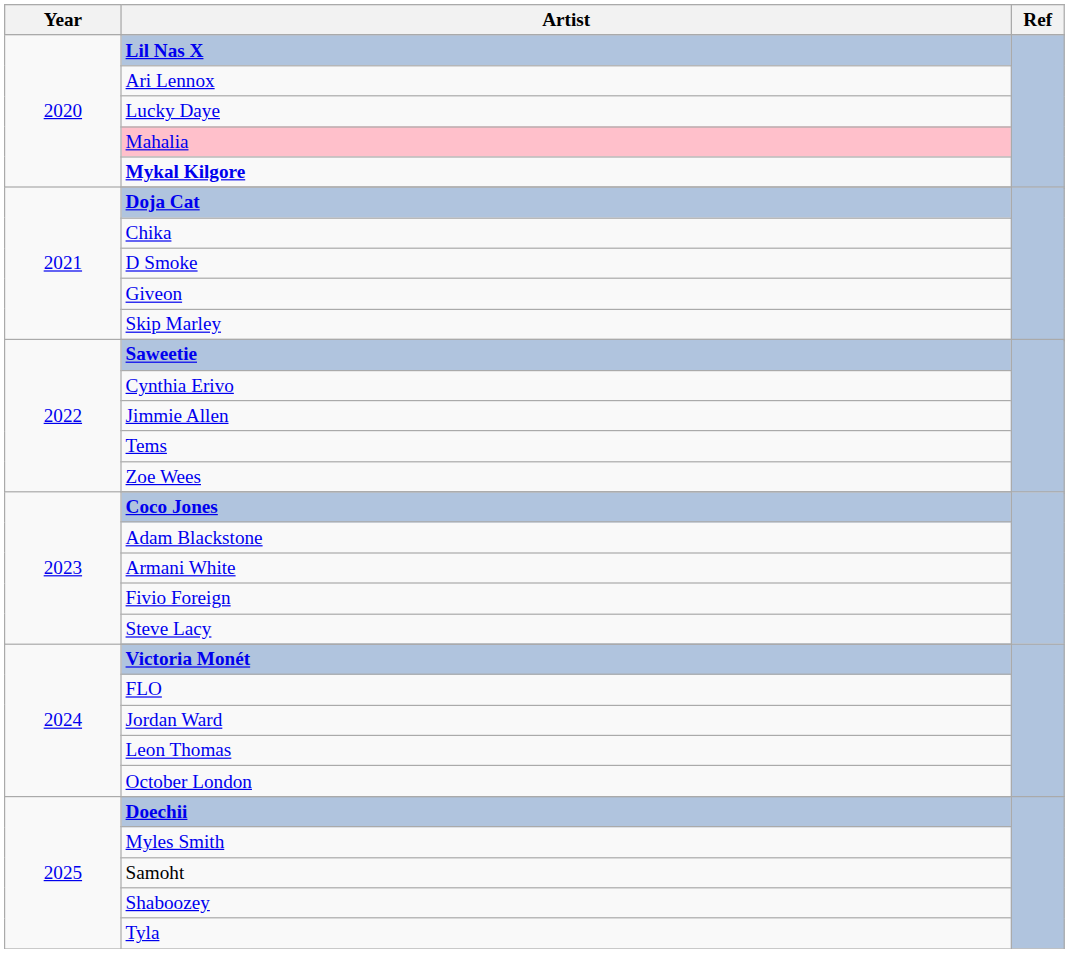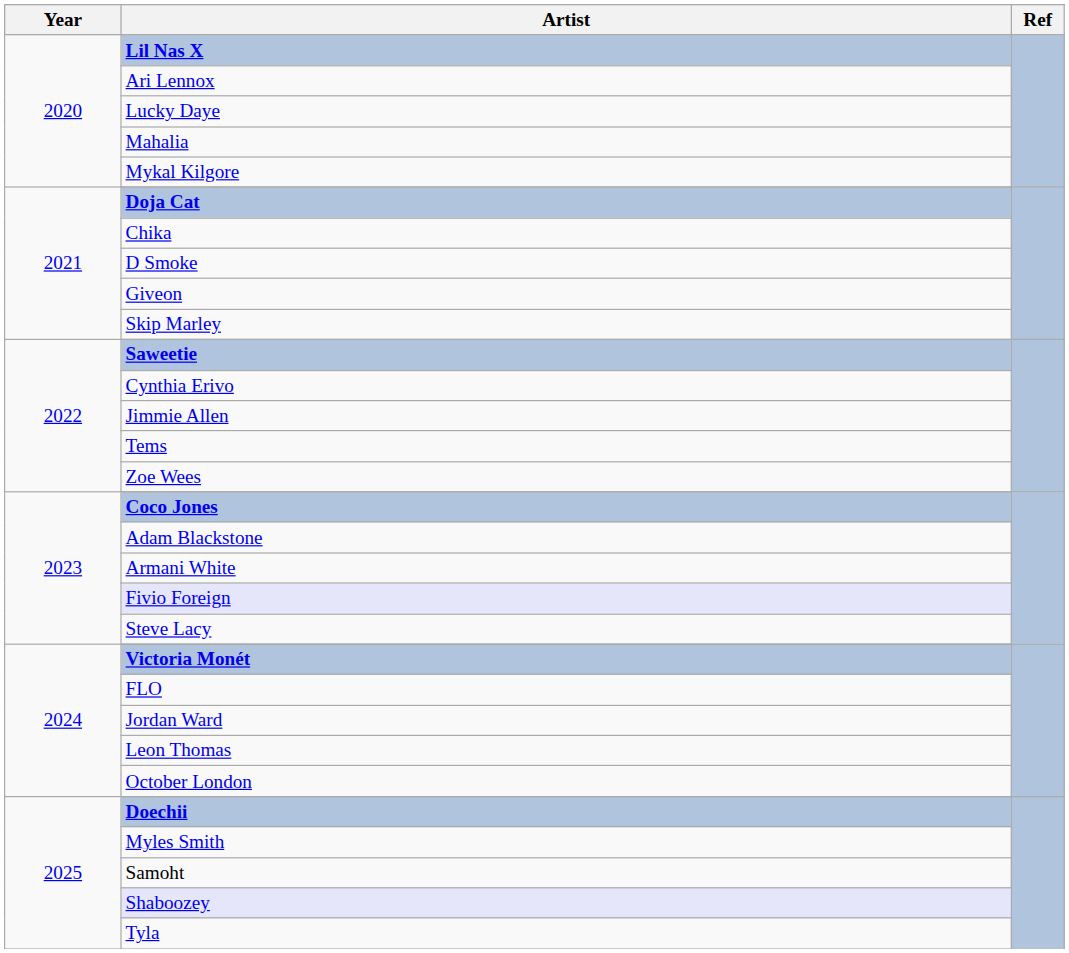(157, 141) pink background -> (157, 141) no background
(185, 171) bold -> (182, 171) normal
(178, 598) no background -> (178, 598) lavender background
(168, 902) no background -> (168, 902) lavender background
